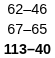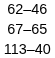(27, 49) bold -> (27, 49) normal
